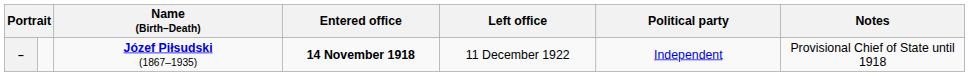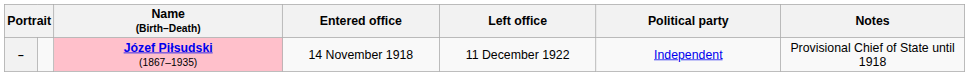(168, 54) no background -> (168, 54) pink background
(361, 54) bold -> (361, 54) normal
